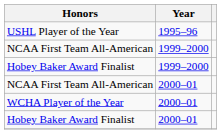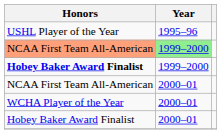(80, 48) no background -> (80, 48) lightsalmon background
(183, 48) no background -> (183, 48) lightgreen background
(71, 66) normal -> (75, 66) bold
